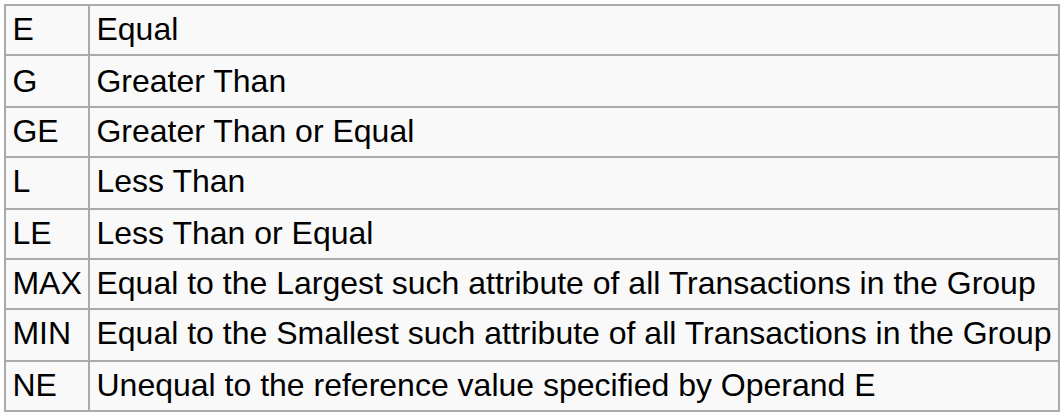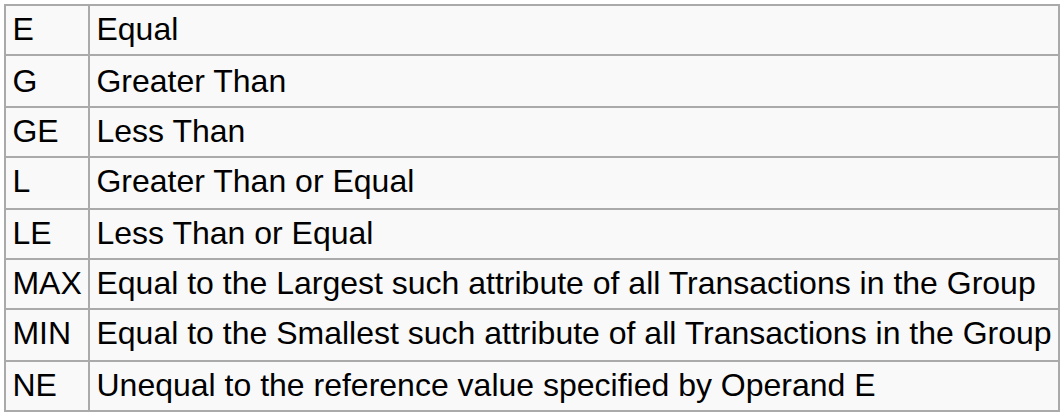(255, 131) Greater Than or Equal -> (171, 131) Less Than
(171, 182) Less Than -> (255, 182) Greater Than or Equal
